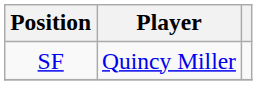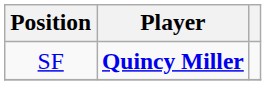(169, 60) normal -> (173, 60) bold
